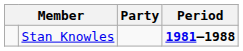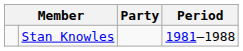(200, 36) bold -> (200, 36) normal
